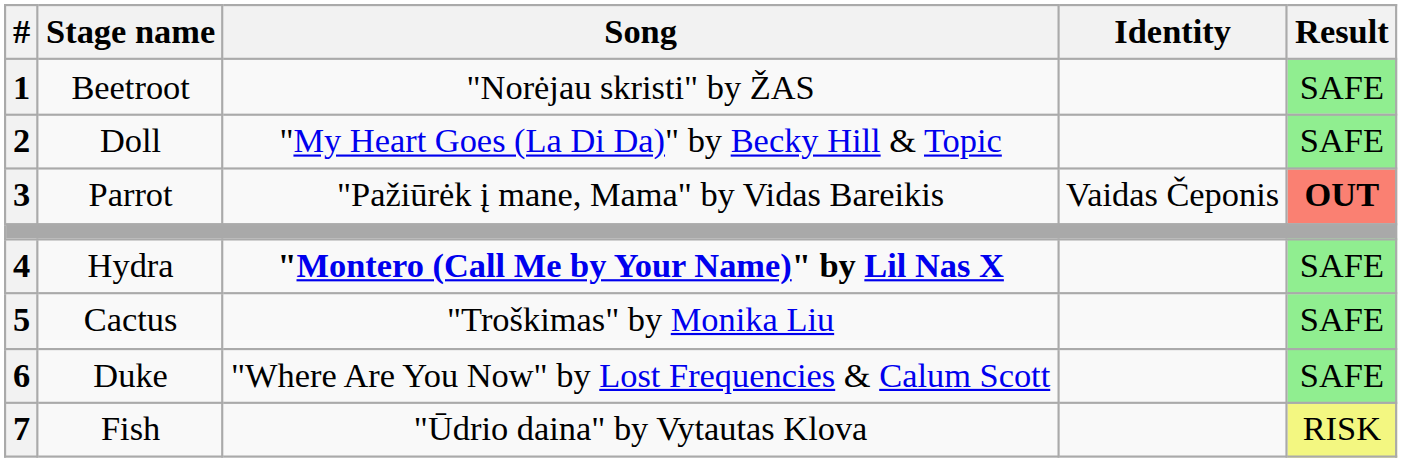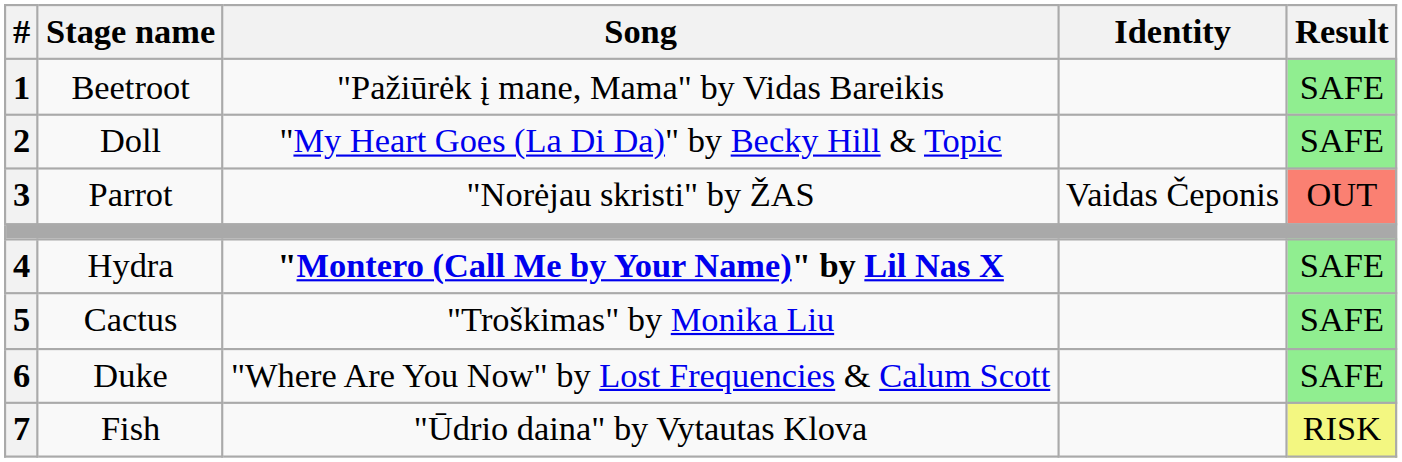(641, 86) "Norėjau skristi" by ŽAS -> (641, 86) "Pažiūrėk į mane, Mama" by Vidas Bareikis
(641, 195) "Pažiūrėk į mane, Mama" by Vidas Bareikis -> (641, 195) "Norėjau skristi" by ŽAS
(1342, 195) bold -> (1342, 195) normal
